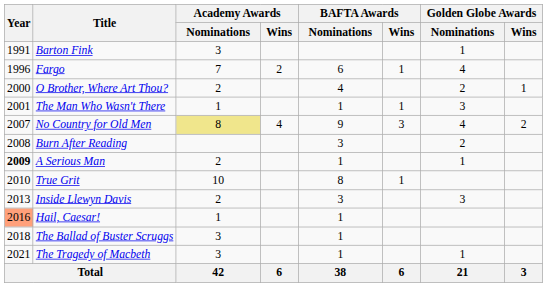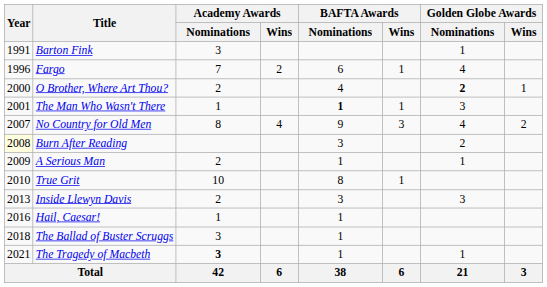(463, 87) normal -> (463, 87) bold
(340, 106) normal -> (340, 106) bold
(218, 124) khaki background -> (218, 124) no background
(19, 143) no background -> (19, 143) lightyellow background
(19, 161) bold -> (19, 161) normal
(19, 217) lightsalmon background -> (19, 217) no background
(218, 254) normal -> (218, 254) bold
